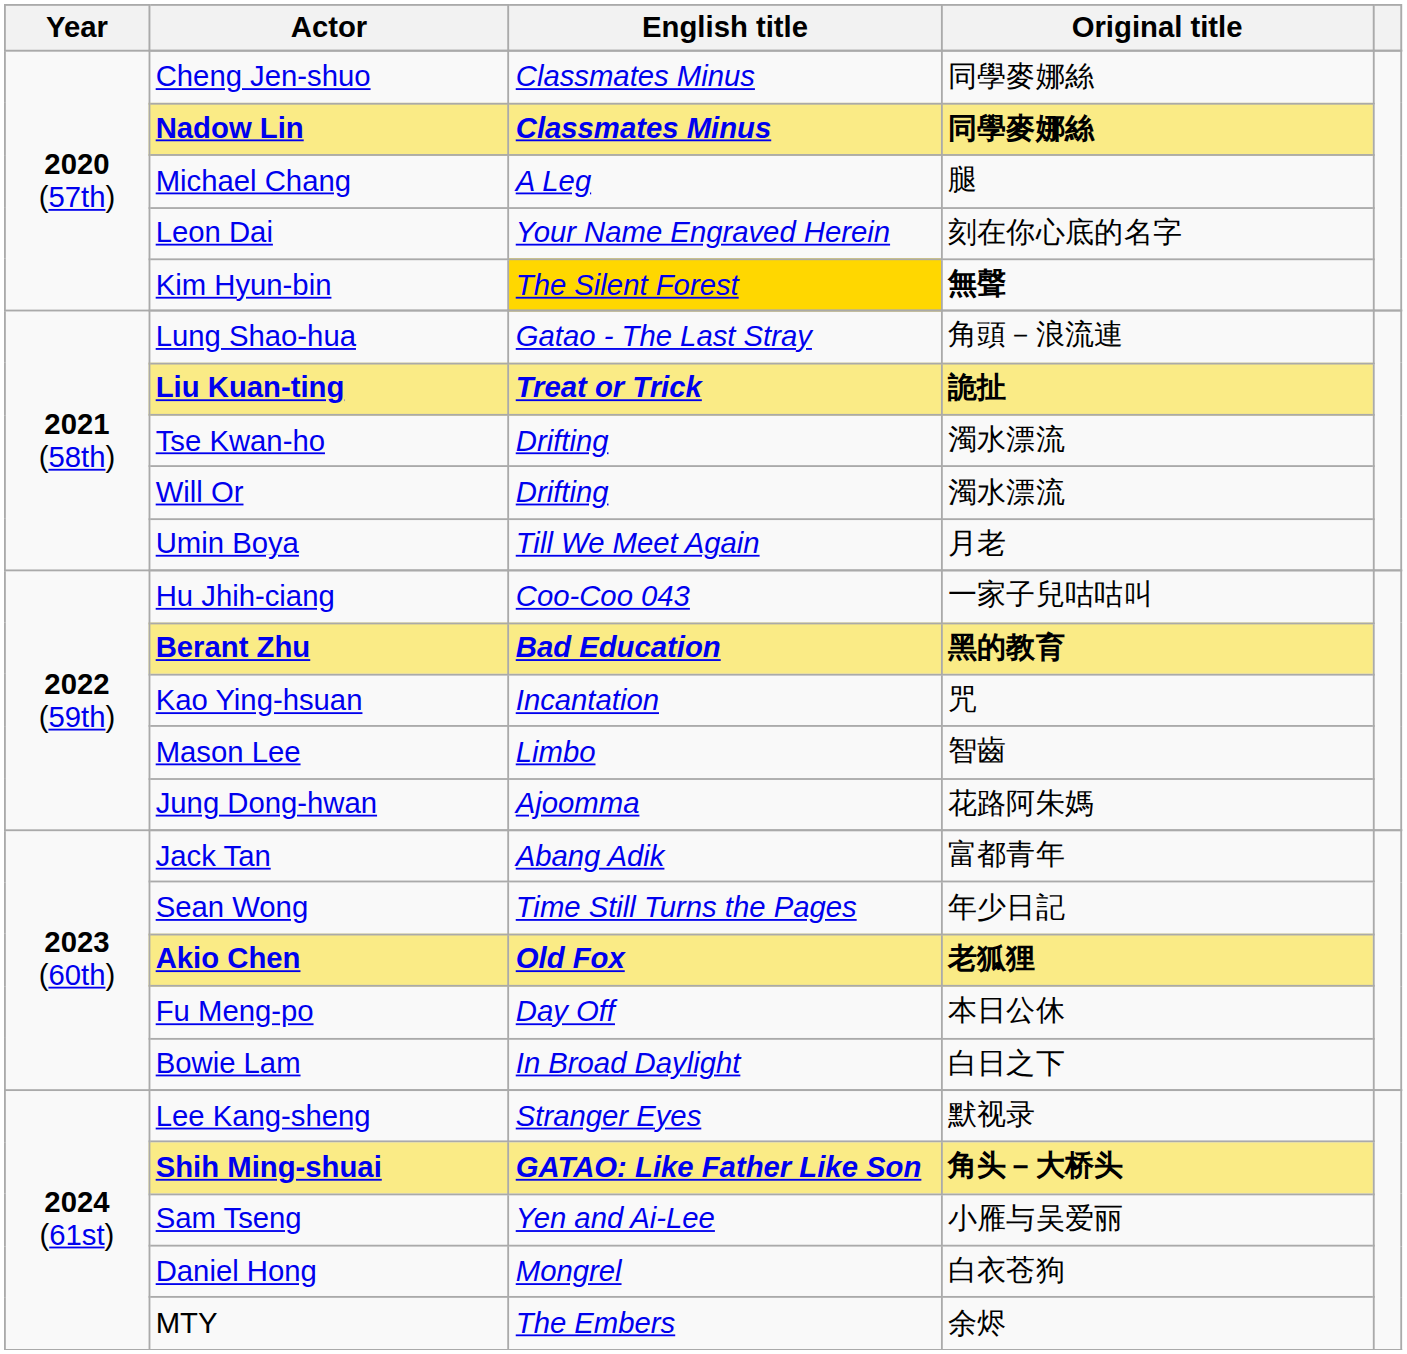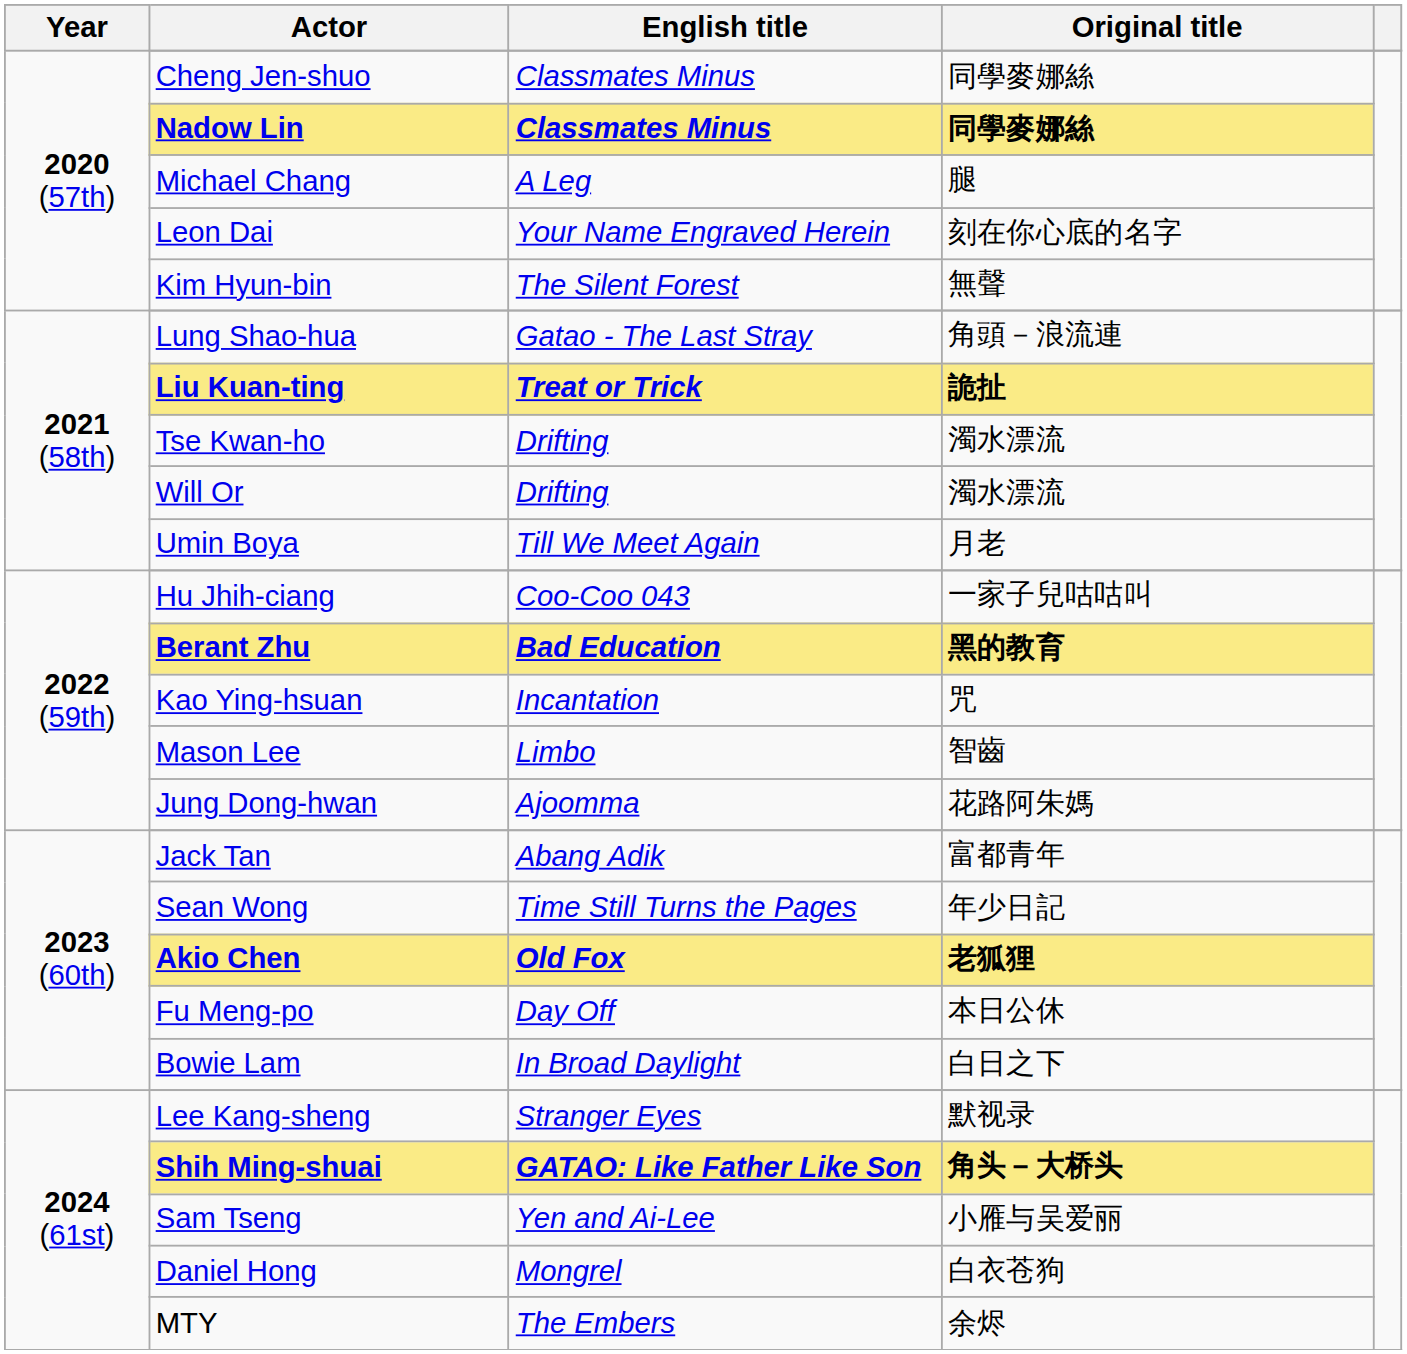(627, 284) gold background -> (627, 284) no background
(977, 283) bold -> (977, 283) normal
